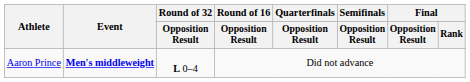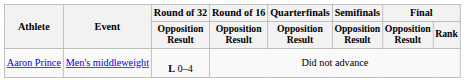(110, 63) bold -> (107, 63) normal
